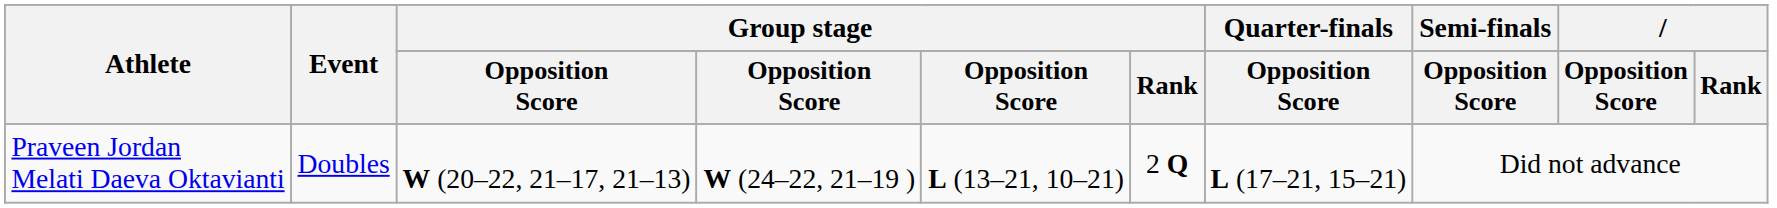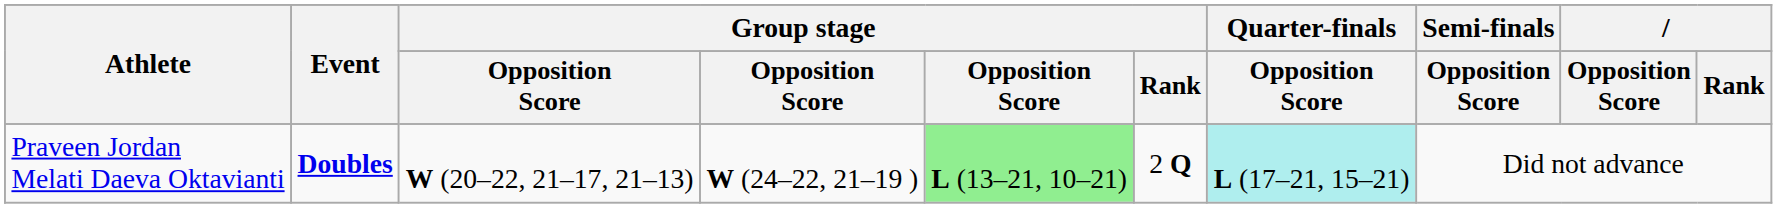(344, 163) normal -> (345, 163) bold
(1026, 179) no background -> (1029, 179) lightgreen background
(1308, 179) no background -> (1312, 179) paleturquoise background
